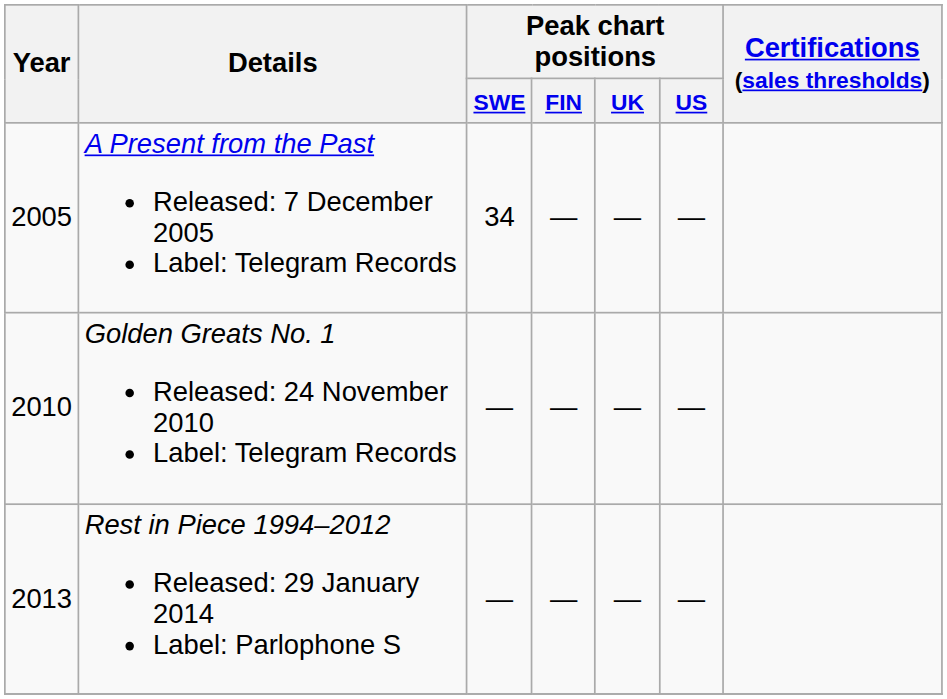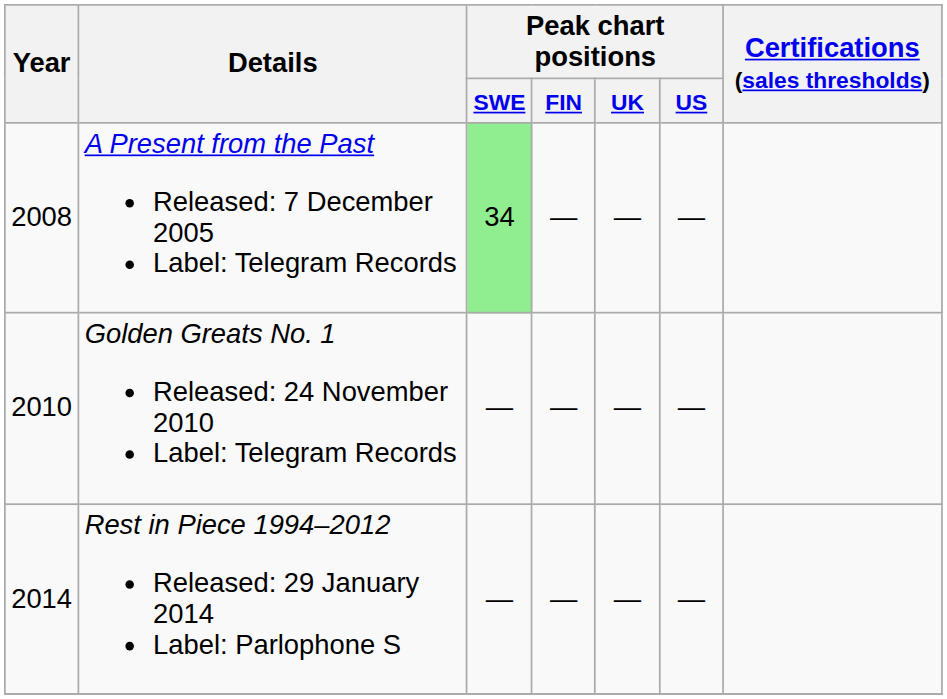(42, 217) 2005 -> (42, 217) 2008
(499, 217) no background -> (499, 217) lightgreen background
(42, 598) 2013 -> (42, 598) 2014
